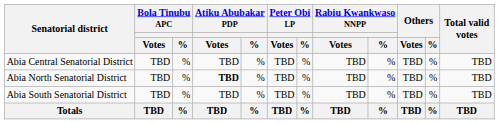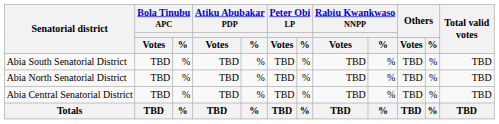rows swapped: (70, 62) <-> (67, 95)
(229, 78) bold -> (229, 78) normal
